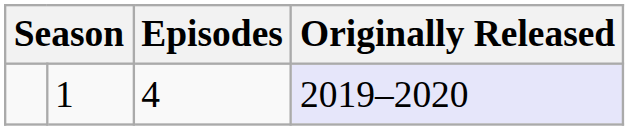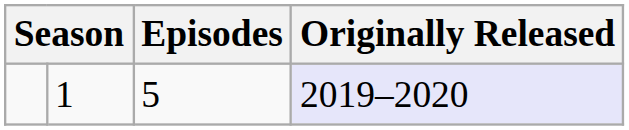(151, 93) 4 -> (151, 93) 5
